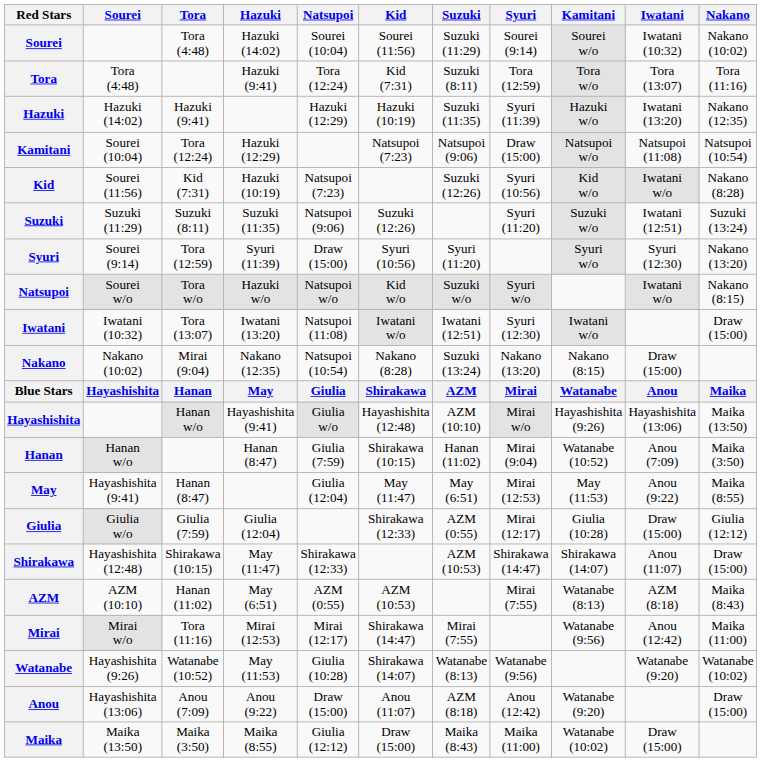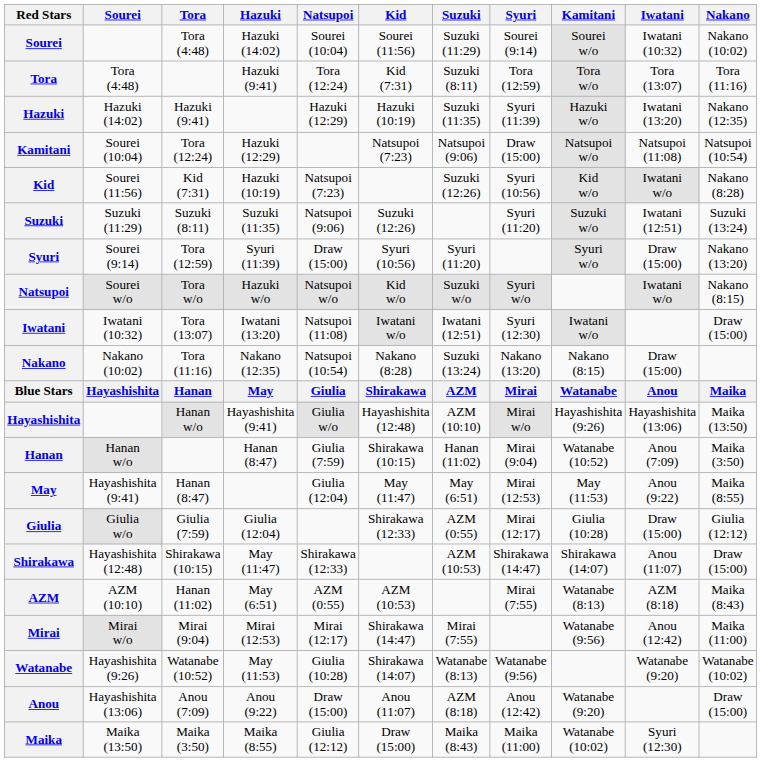(662, 256) Syuri (12:30) -> (662, 256) Draw (15:00)
(193, 363) Mirai (9:04) -> (193, 363) Tora (11:16)
(193, 632) Tora (11:16) -> (193, 632) Mirai (9:04)
(662, 739) Draw (15:00) -> (662, 739) Syuri (12:30)
